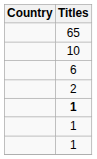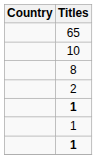(73, 70) 6 -> (73, 70) 8
(73, 145) normal -> (73, 145) bold
